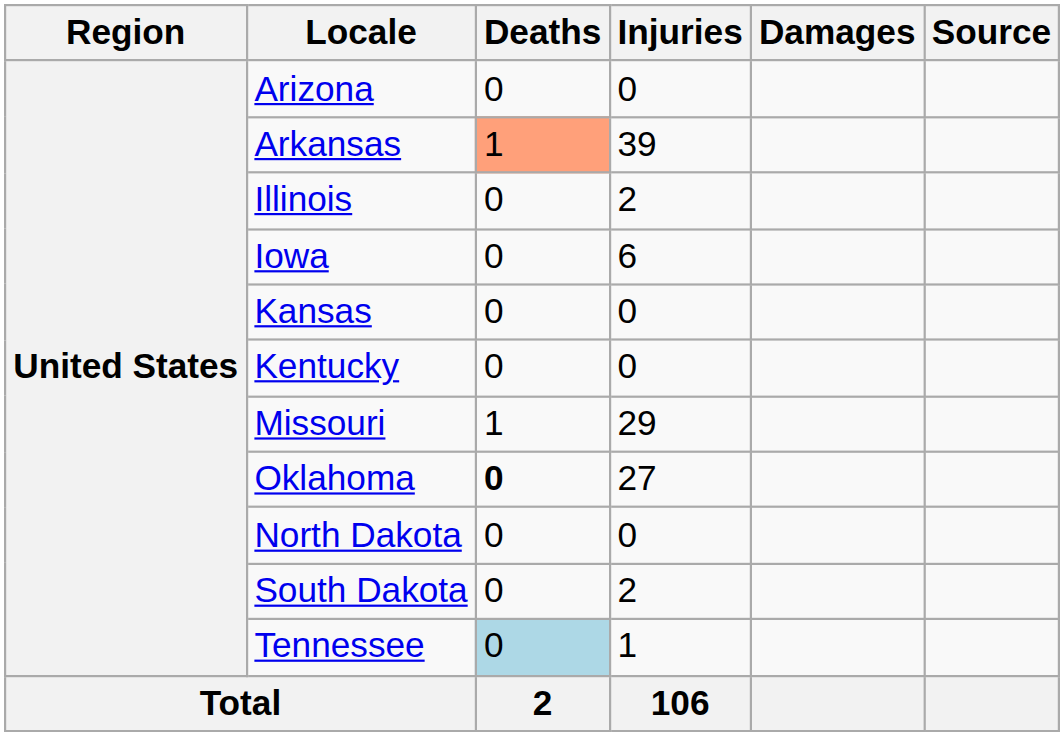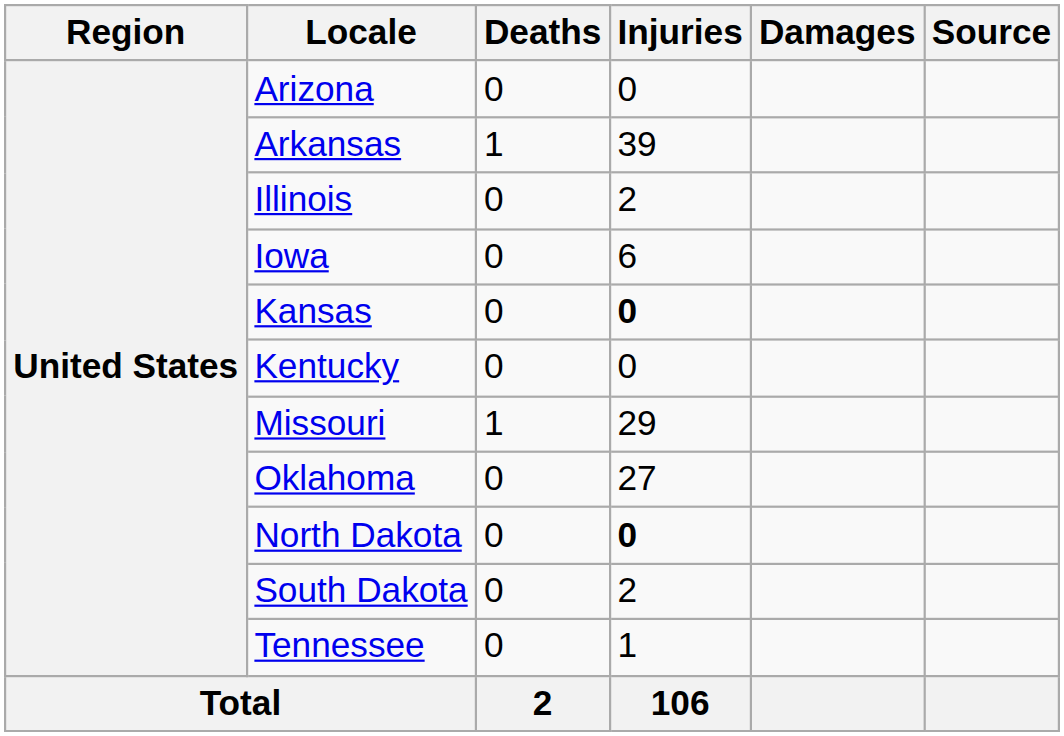(494, 144) lightsalmon background -> (494, 144) no background
(627, 311) normal -> (627, 311) bold
(494, 479) bold -> (494, 479) normal
(627, 534) normal -> (627, 534) bold
(494, 646) lightblue background -> (494, 646) no background
